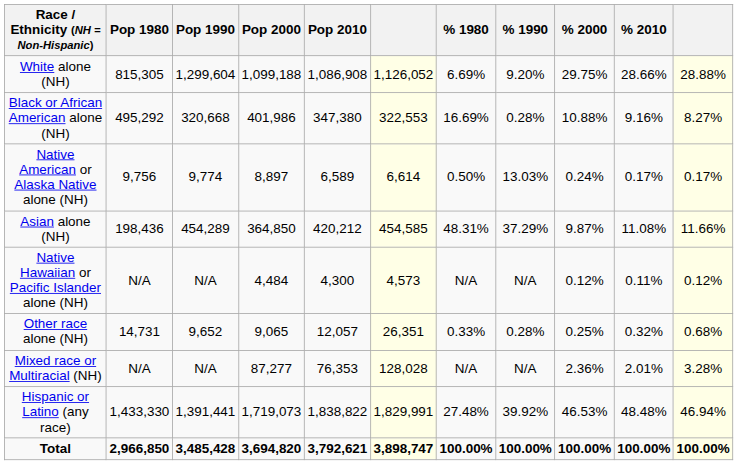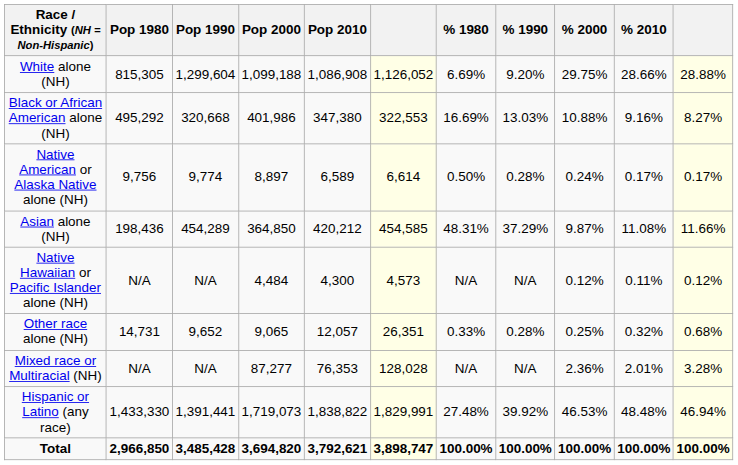(525, 118) 0.28% -> (525, 118) 13.03%
(525, 177) 13.03% -> (525, 177) 0.28%
